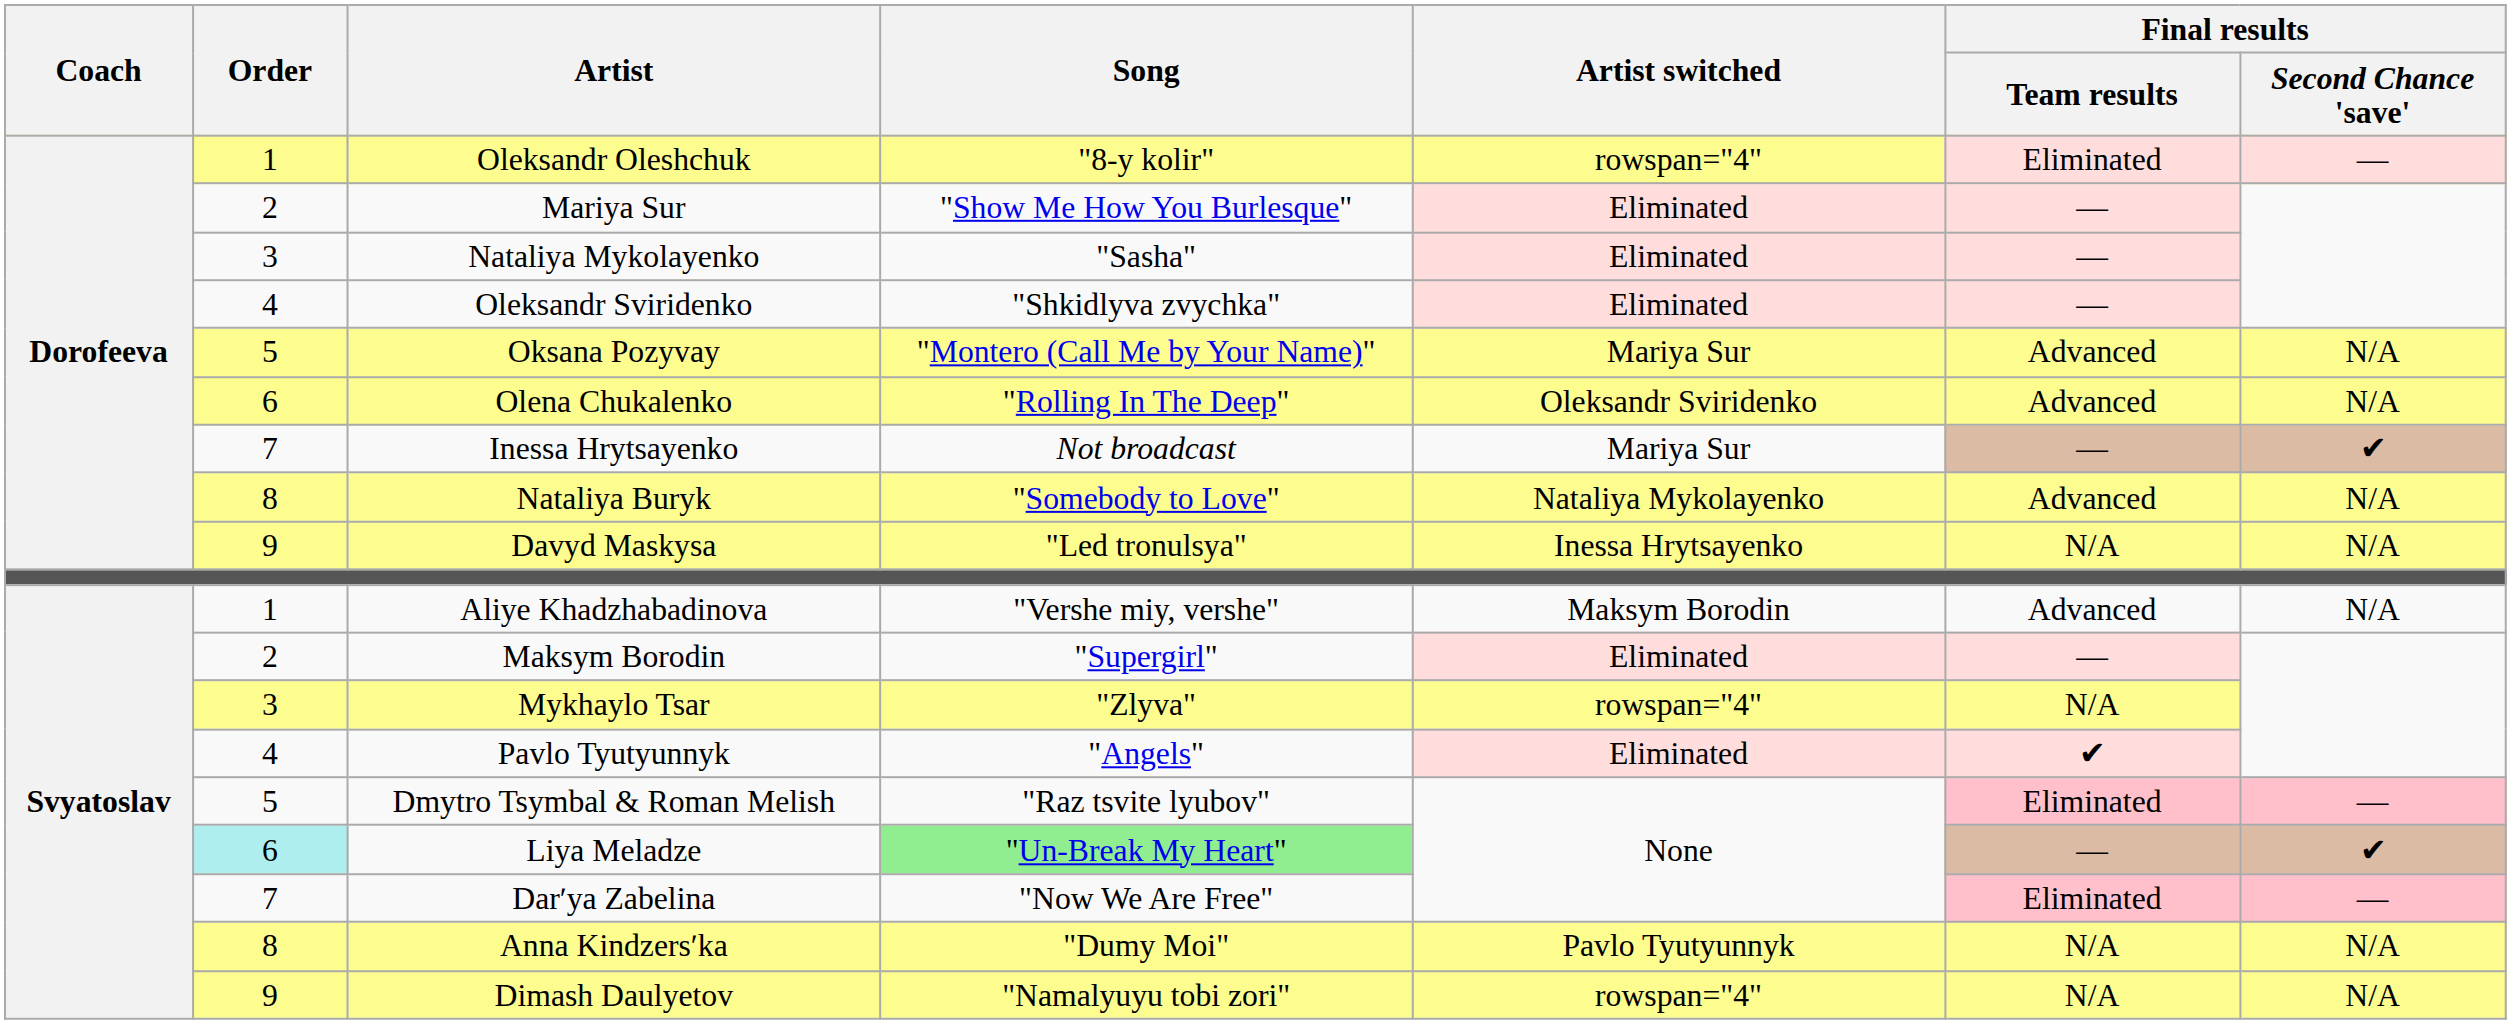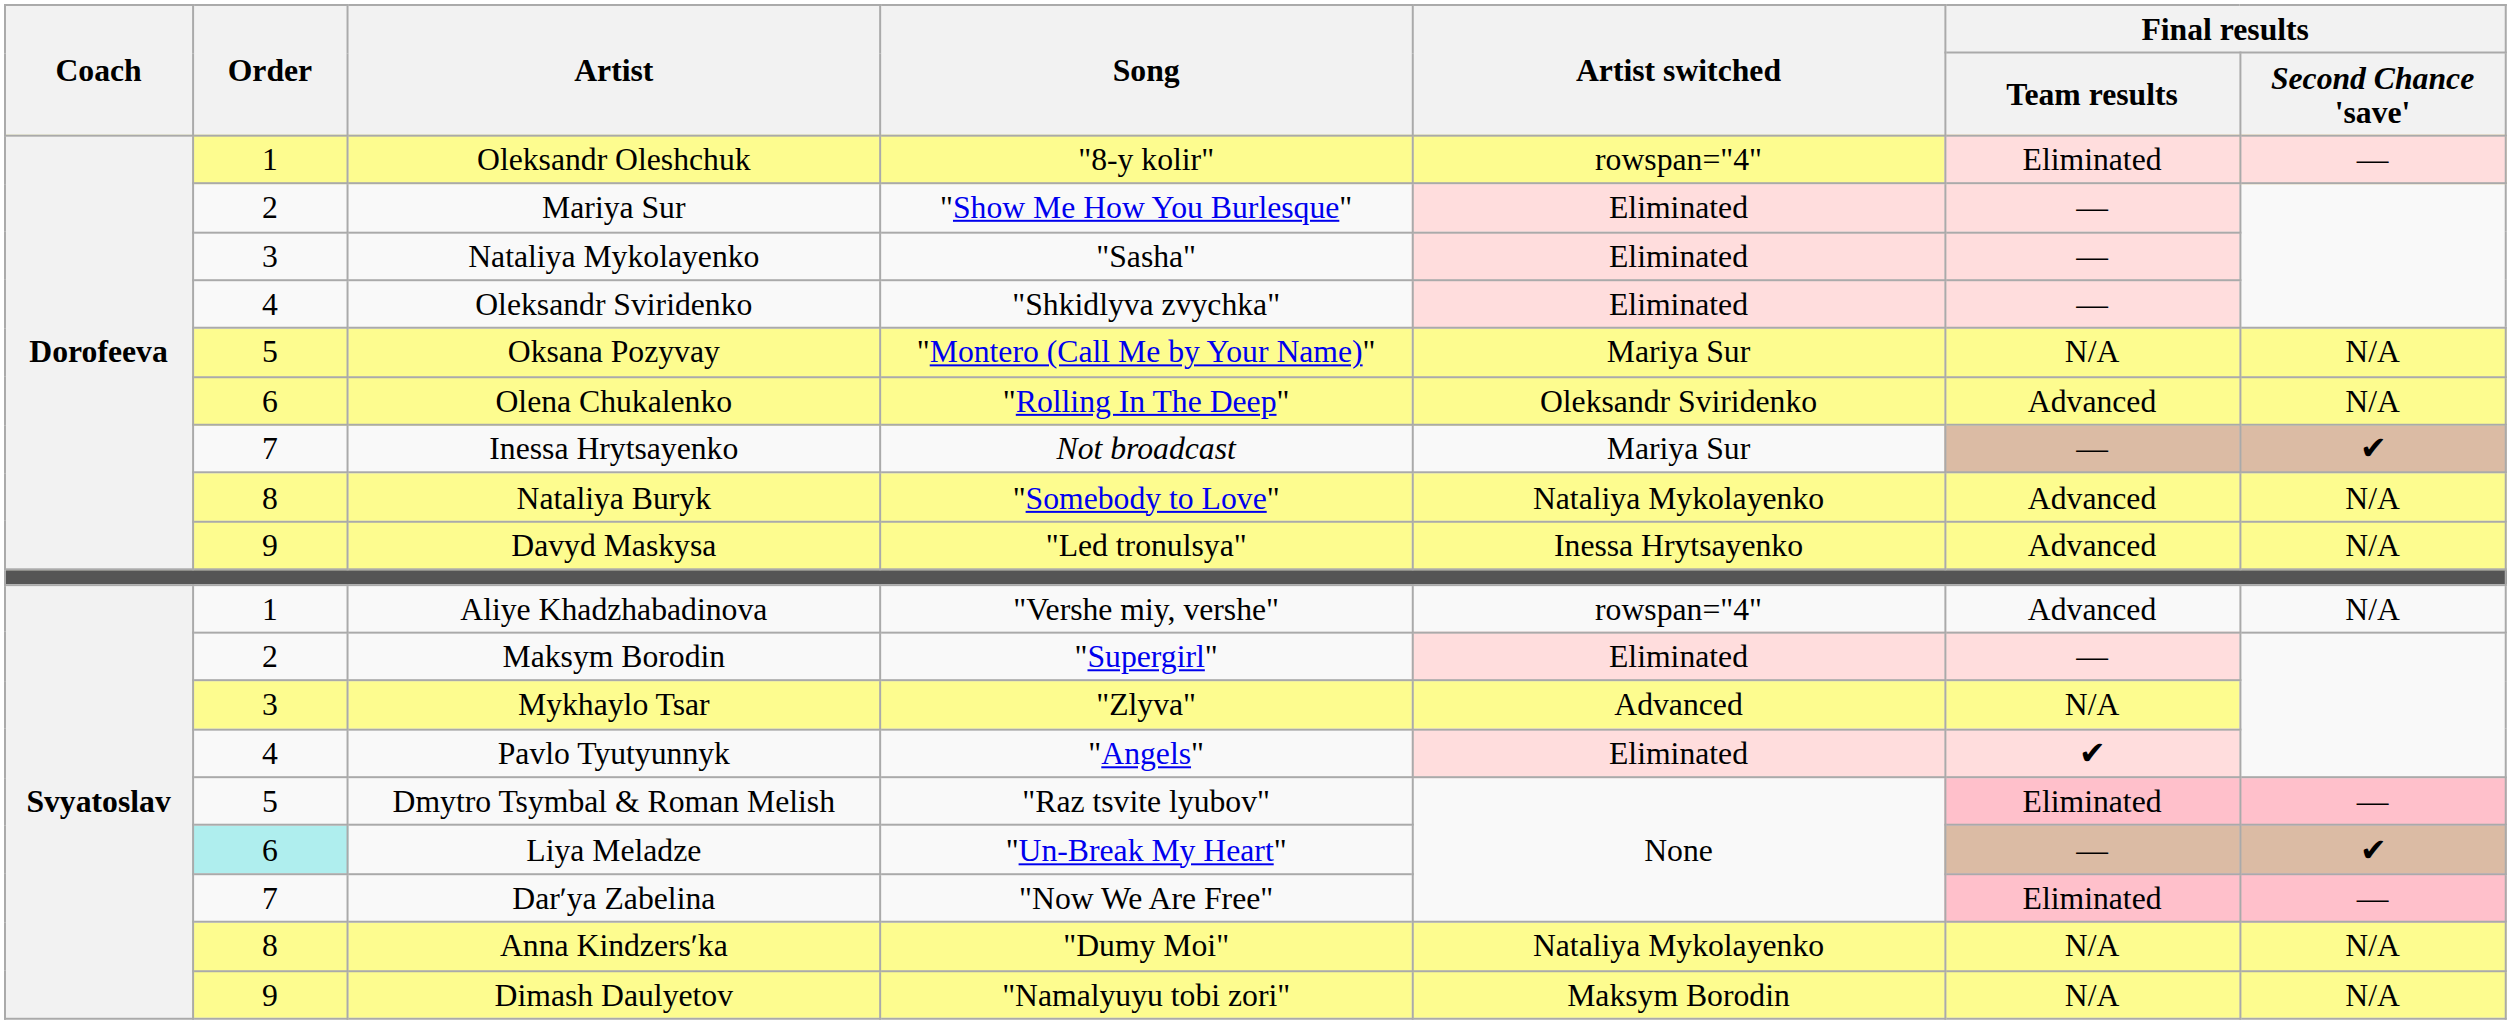(2092, 352) Advanced -> (2092, 352) N/A
(2092, 545) N/A -> (2092, 545) Advanced
(1679, 608) Maksym Borodin -> (1679, 608) rowspan="4"
(1679, 705) rowspan="4" -> (1679, 705) Advanced
(1146, 850) lightgreen background -> (1146, 850) no background
(1679, 946) Pavlo Tyutyunnyk -> (1679, 946) Nataliya Mykolayenko
(1679, 994) rowspan="4" -> (1679, 994) Maksym Borodin
